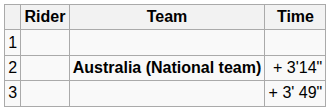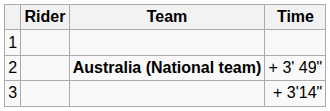(298, 67) + 3'14" -> (295, 67) + 3' 49"
(295, 93) + 3' 49" -> (298, 93) + 3'14"
